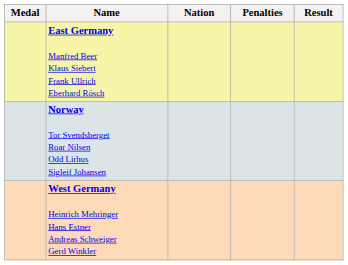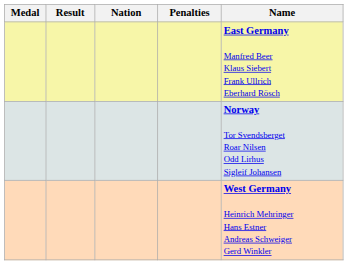columns swapped: (107, 13) <-> (319, 13)
